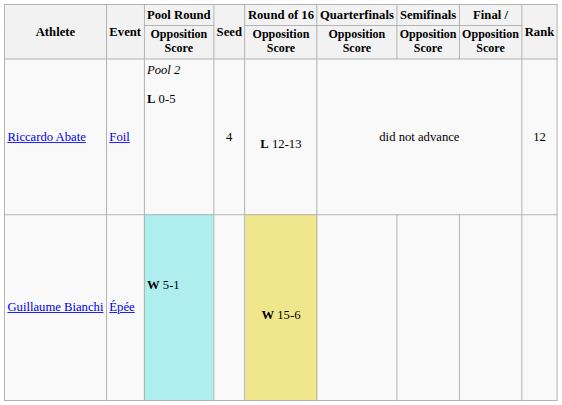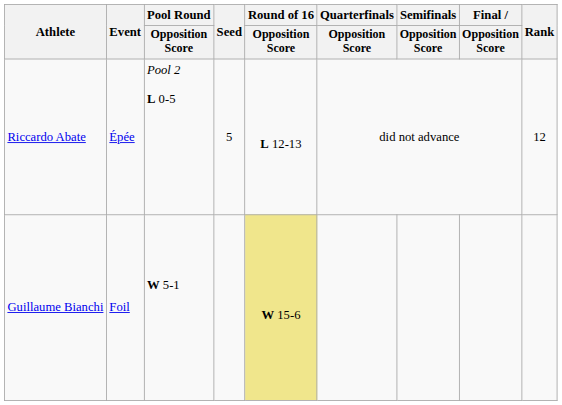(120, 137) Foil -> (122, 137) Épée
(229, 137) 4 -> (229, 137) 5
(122, 307) Épée -> (120, 307) Foil
(163, 285) paleturquoise background -> (163, 285) no background
